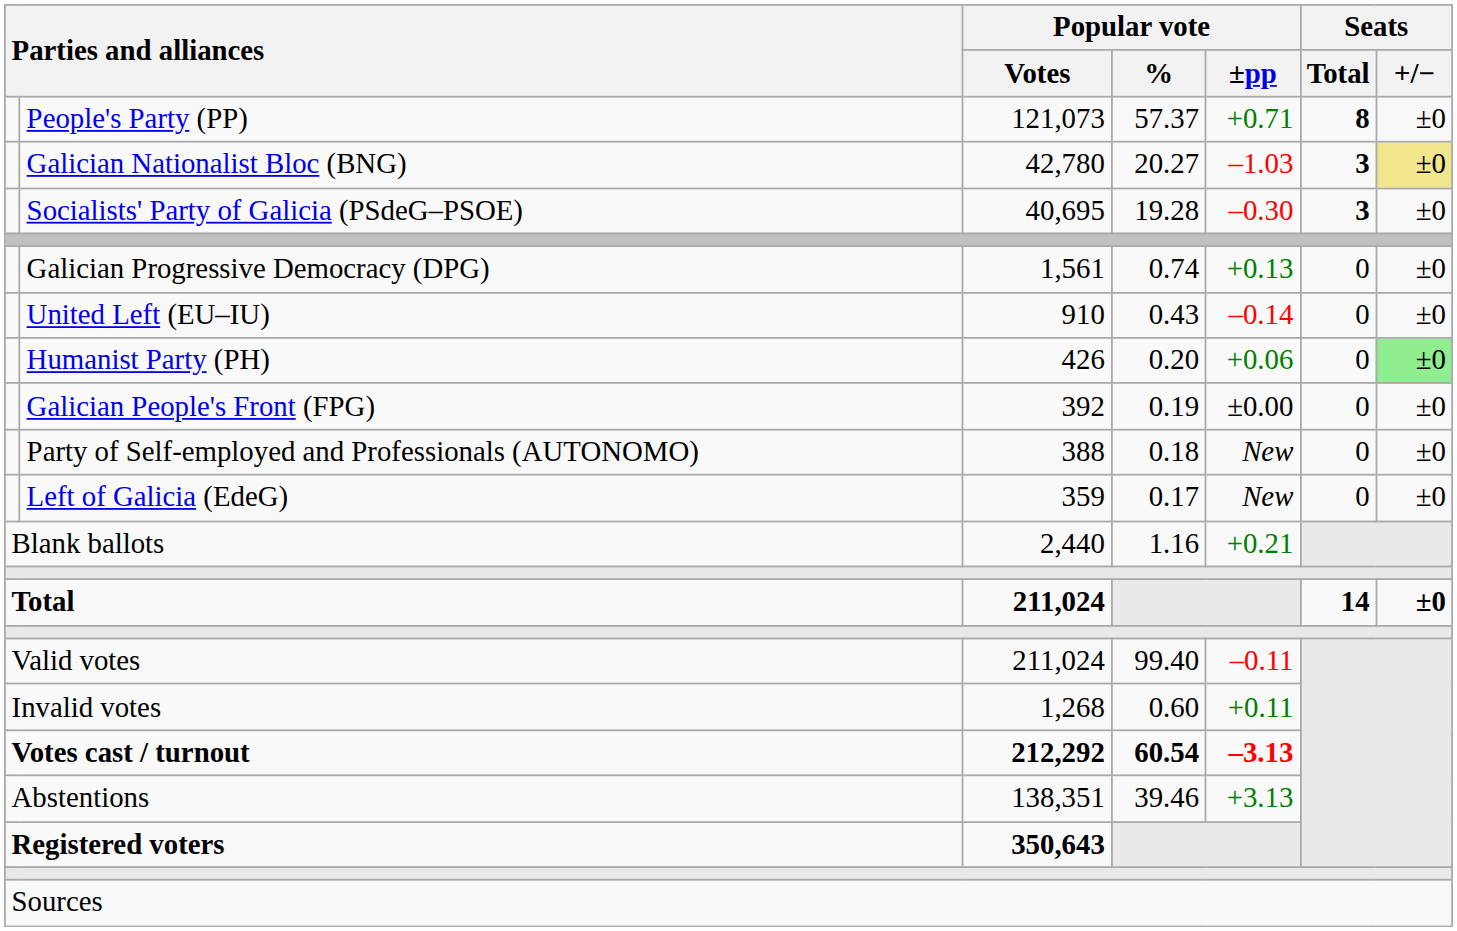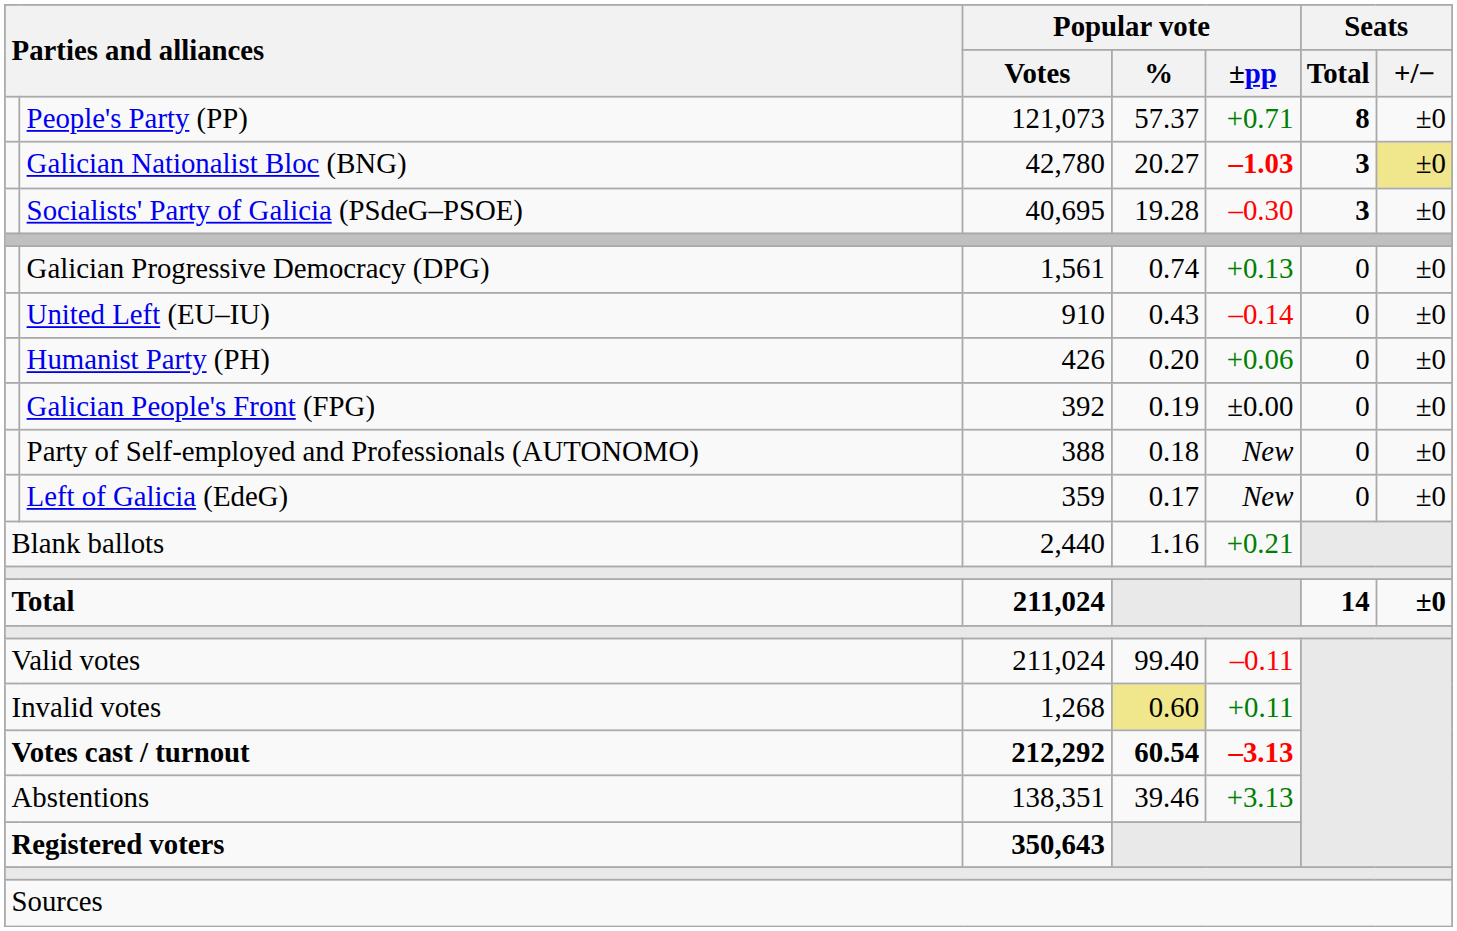(1261, 164) normal -> (1261, 164) bold
(1431, 360) lightgreen background -> (1431, 360) no background
(1174, 706) no background -> (1174, 706) khaki background
